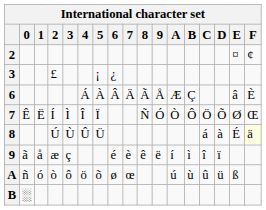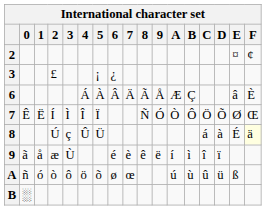(70, 134) Ù -> (68, 134) ç
(68, 154) ç -> (70, 154) Ù
